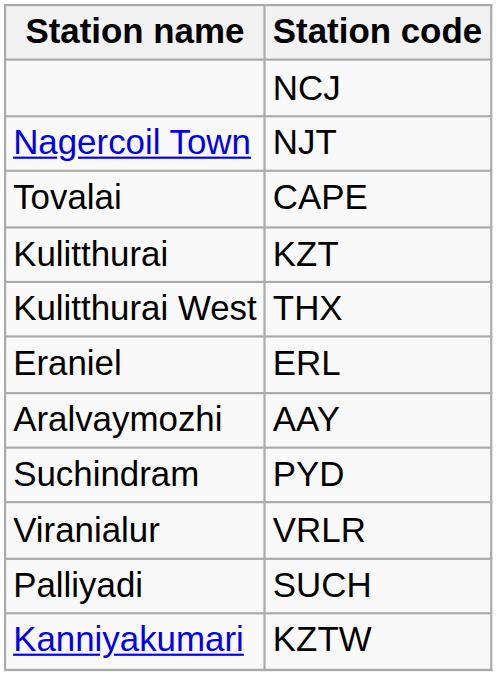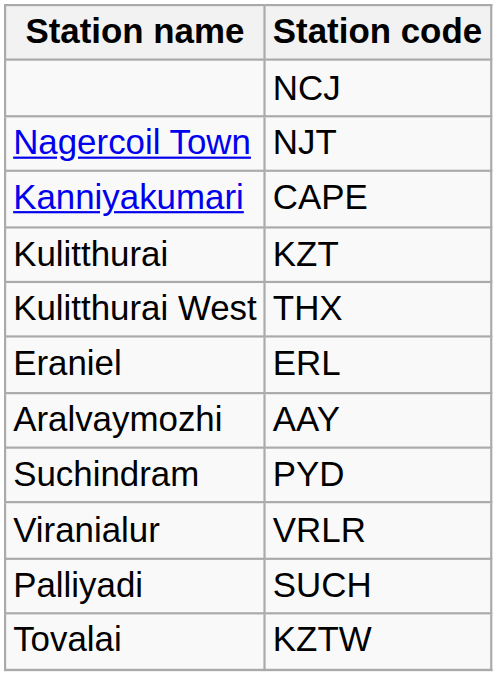(67, 198) Tovalai -> (128, 198) Kanniyakumari
(128, 640) Kanniyakumari -> (67, 640) Tovalai
